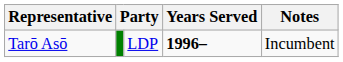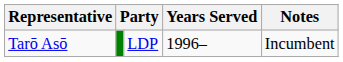(187, 43) bold -> (187, 43) normal
